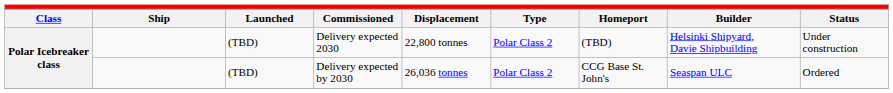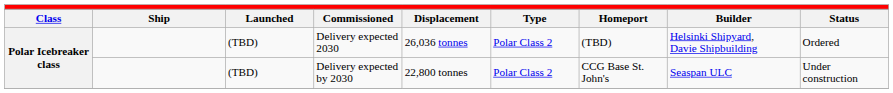(436, 42) 22,800 tonnes -> (436, 42) 26,036 tonnes
(830, 42) Under construction -> (821, 42) Ordered
(436, 72) 26,036 tonnes -> (436, 72) 22,800 tonnes
(821, 72) Ordered -> (830, 72) Under construction
